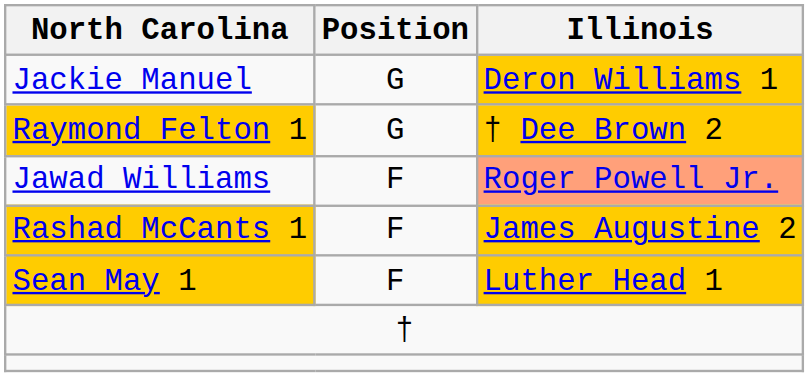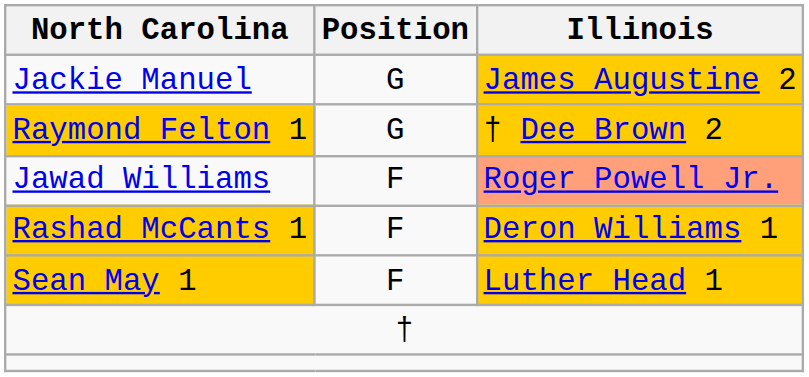(631, 80) Deron Williams 1 -> (640, 80) James Augustine 2
(640, 230) James Augustine 2 -> (631, 230) Deron Williams 1
